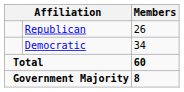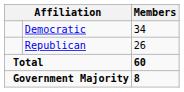rows swapped: (55, 46) <-> (55, 29)
